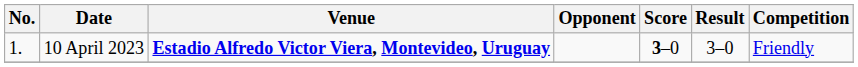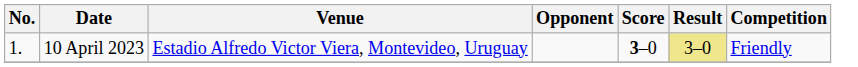(351, 47) bold -> (340, 47) normal
(720, 47) no background -> (698, 47) khaki background
